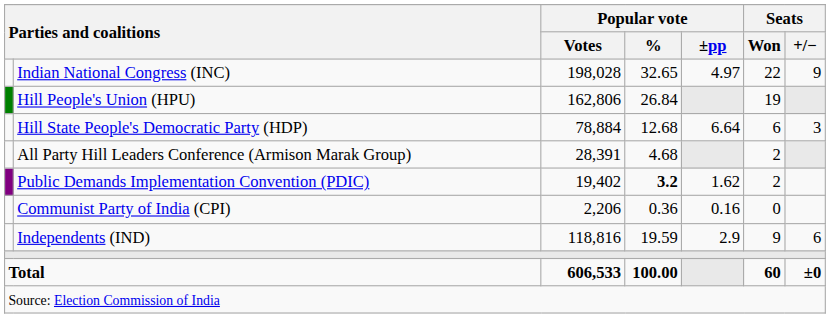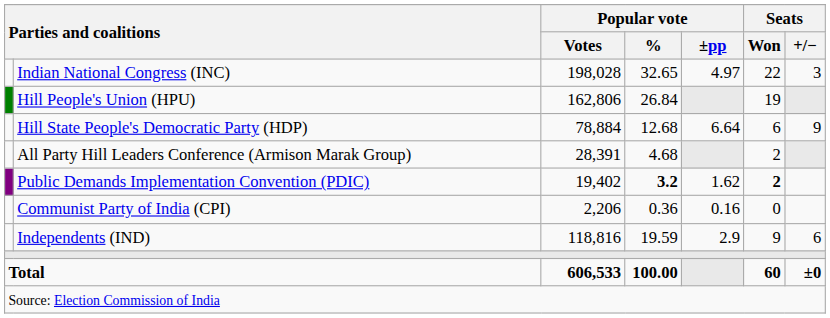(817, 72) 9 -> (817, 72) 3
(817, 127) 3 -> (817, 127) 9
(777, 182) normal -> (777, 182) bold
